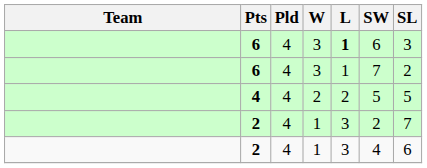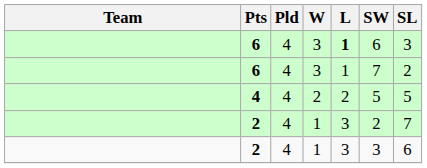(376, 149) 4 -> (376, 149) 3
